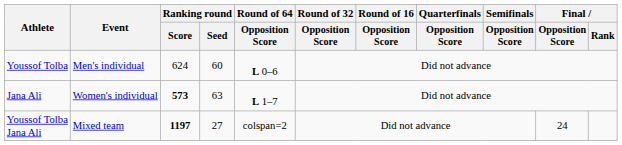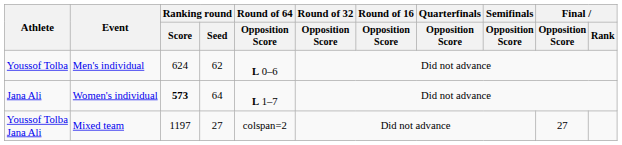(217, 66) 60 -> (217, 66) 62
(217, 96) 63 -> (217, 96) 64
(180, 126) bold -> (180, 126) normal
(562, 126) 24 -> (562, 126) 27
